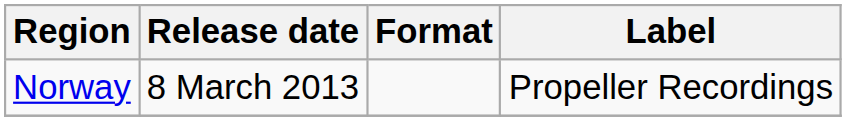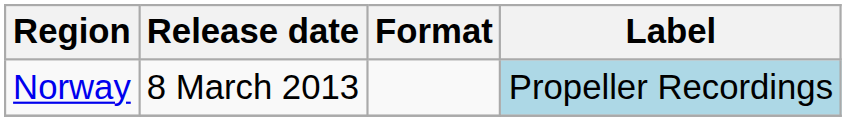(671, 87) no background -> (671, 87) lightblue background
